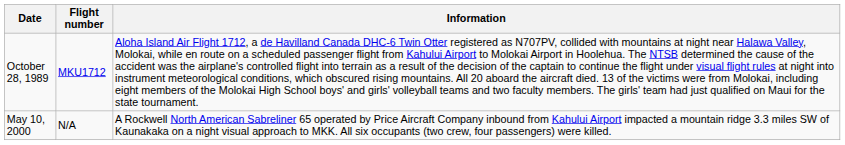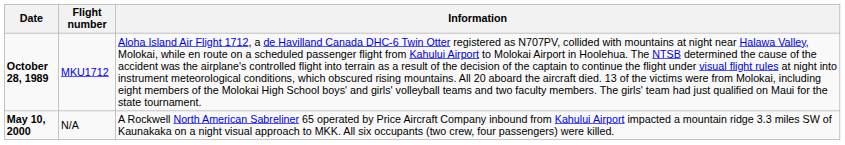(28, 72) normal -> (28, 72) bold
(26, 125) normal -> (26, 125) bold
